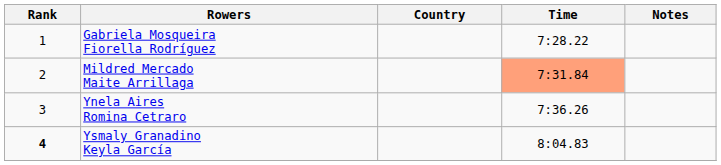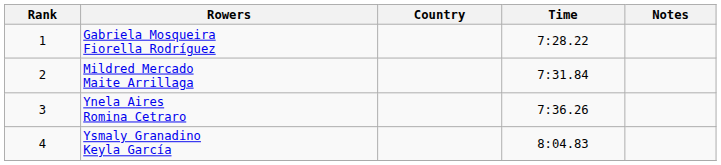(563, 75) lightsalmon background -> (563, 75) no background
(42, 143) bold -> (42, 143) normal
